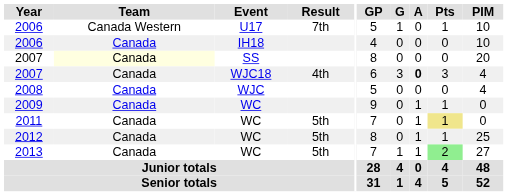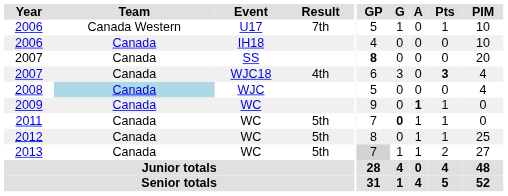(134, 58) lightyellow background -> (134, 58) no background
(374, 58) normal -> (374, 58) bold
(418, 74) bold -> (418, 74) normal
(445, 74) normal -> (445, 74) bold
(134, 89) no background -> (134, 89) lightblue background
(418, 105) normal -> (418, 105) bold
(400, 121) normal -> (400, 121) bold
(445, 121) khaki background -> (445, 121) no background
(374, 152) no background -> (374, 152) lightgrey background
(445, 152) lightgreen background -> (445, 152) no background
